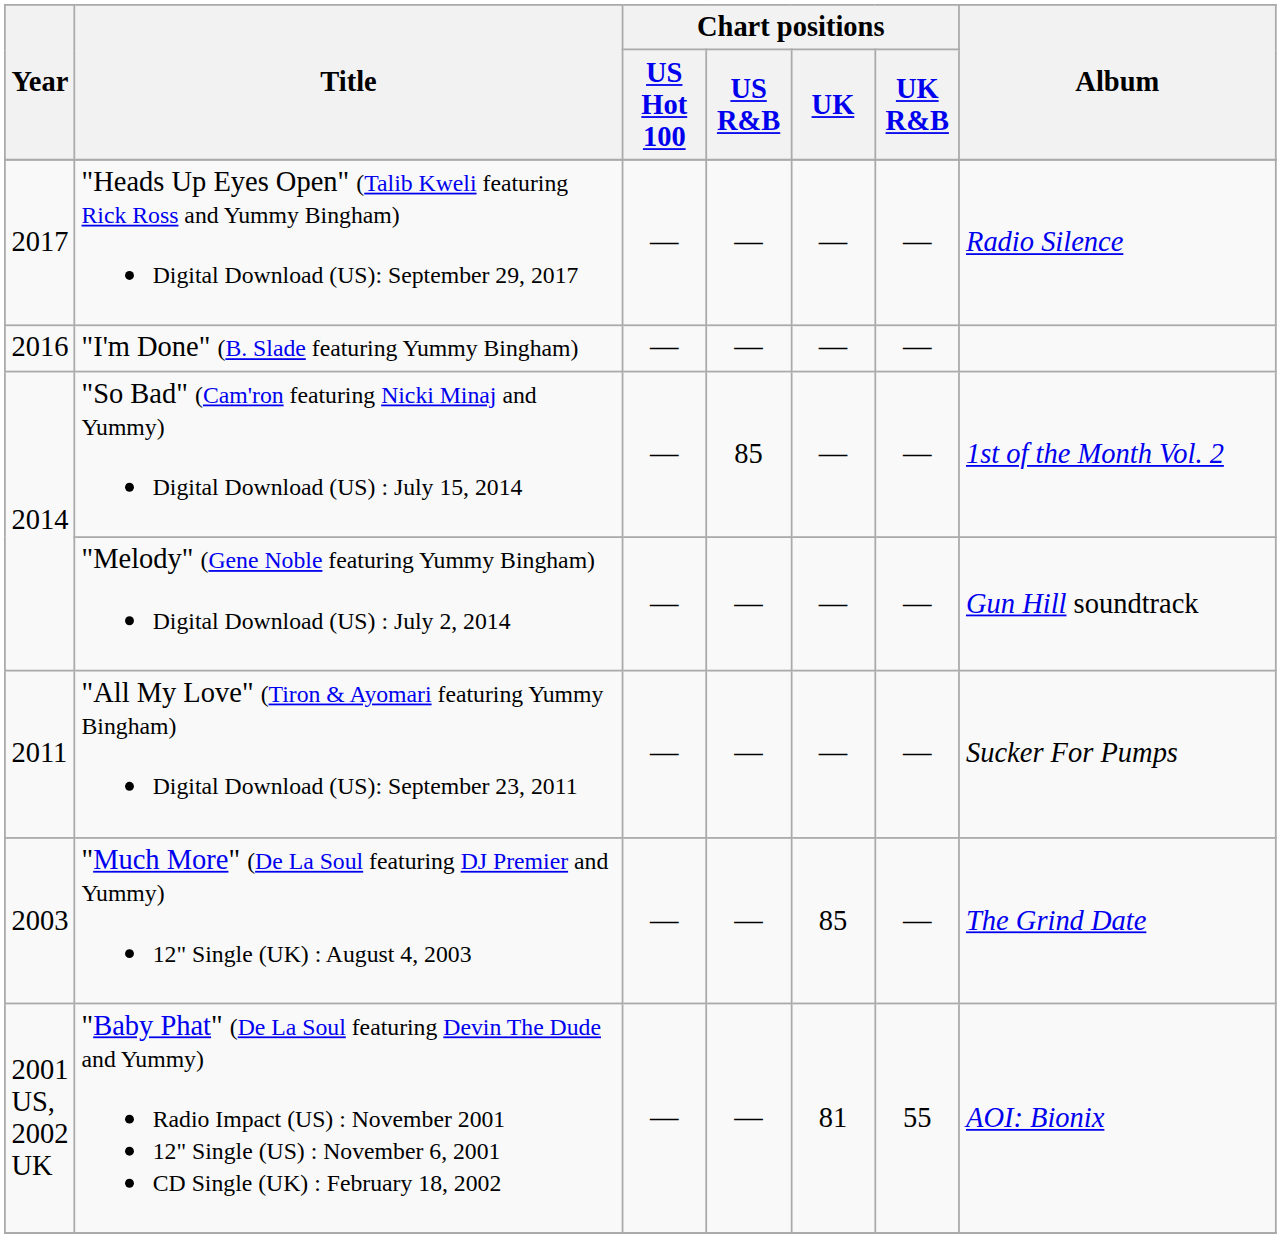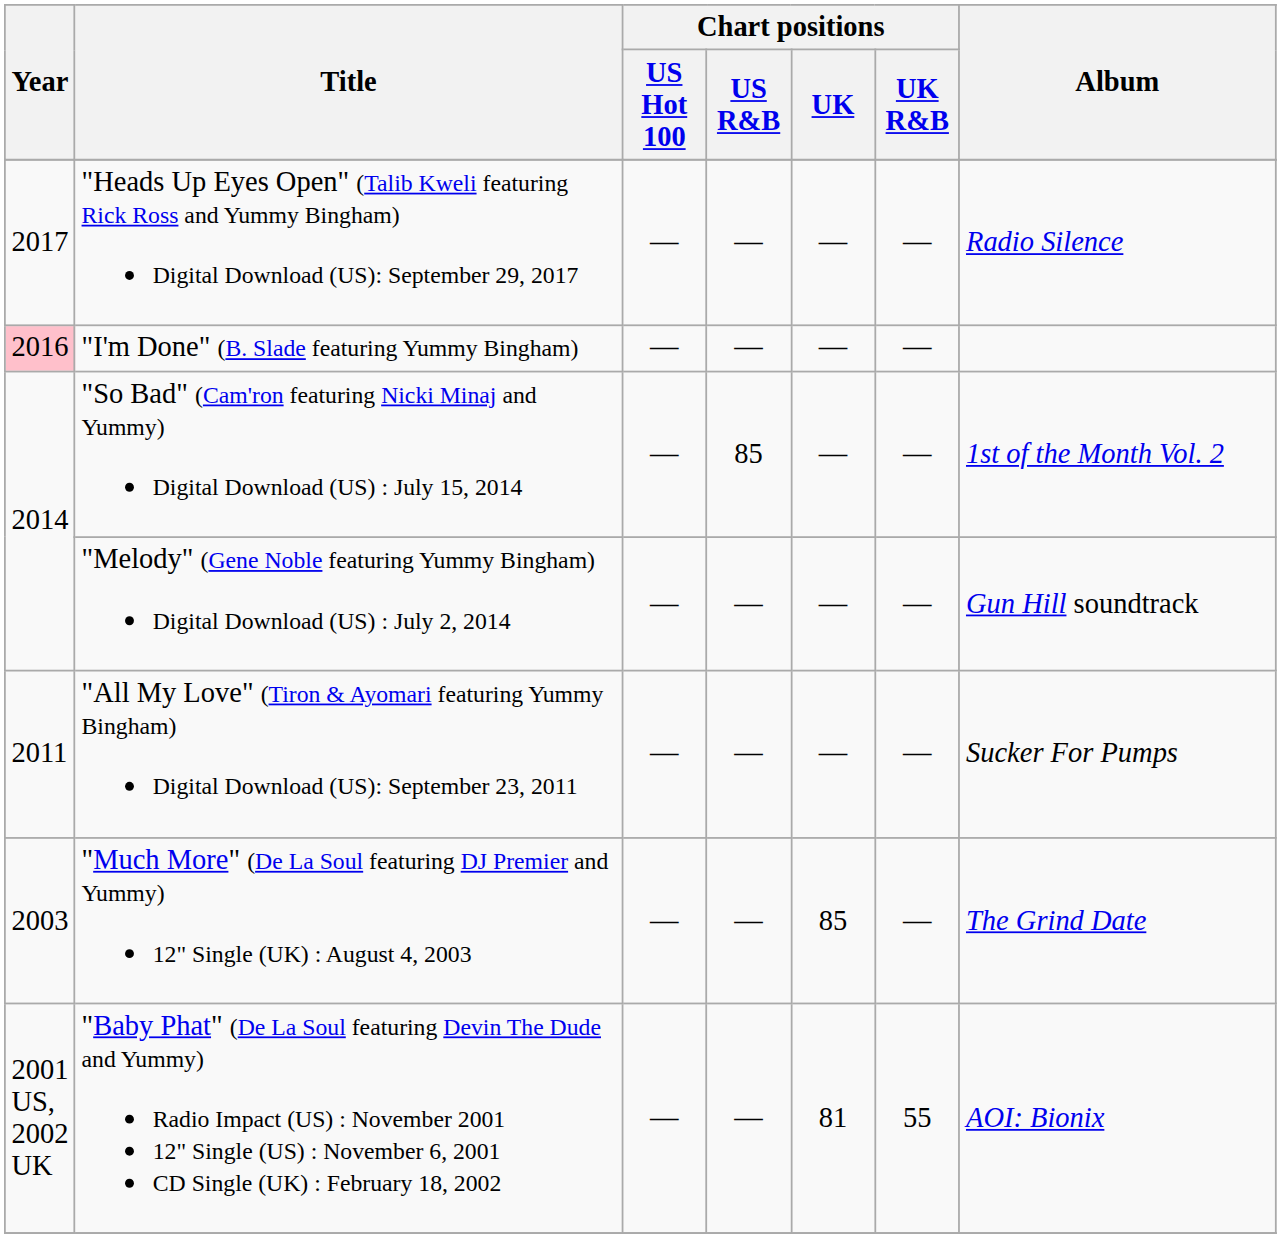(40, 347) no background -> (40, 347) pink background
